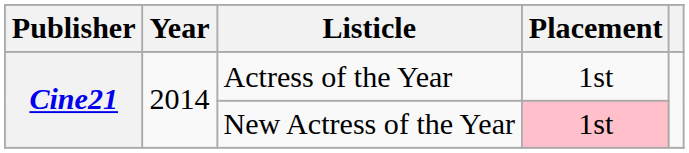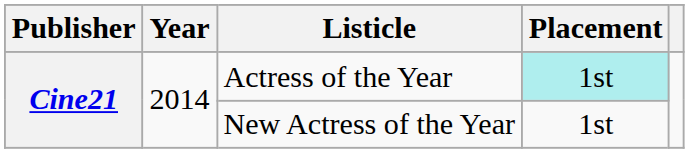(596, 76) no background -> (596, 76) paleturquoise background
(596, 123) pink background -> (596, 123) no background
